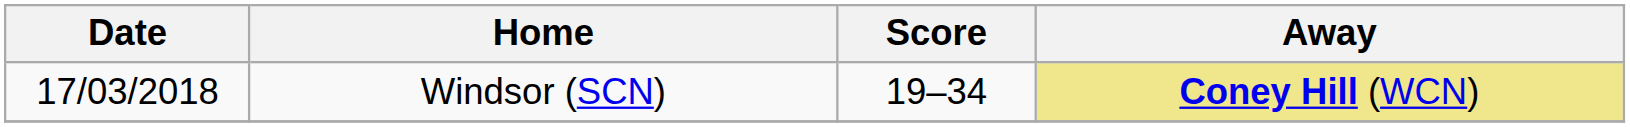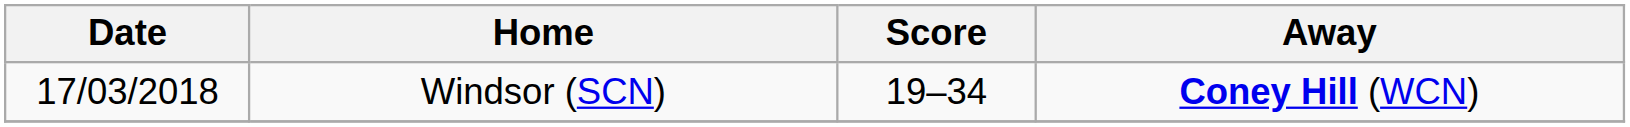(1329, 91) khaki background -> (1329, 91) no background
